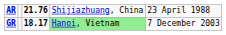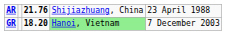(36, 24) 18.17 -> (36, 24) 18.20
